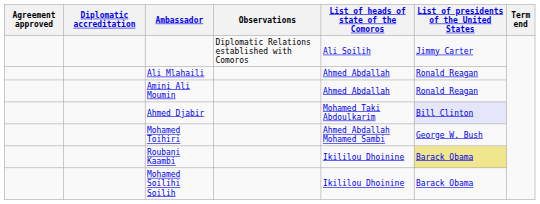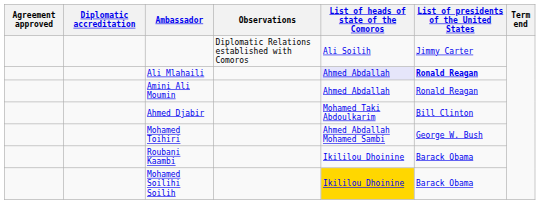(356, 73) no background -> (356, 73) lavender background
(447, 73) normal -> (447, 73) bold
(445, 113) lavender background -> (445, 113) no background
(445, 157) khaki background -> (445, 157) no background
(364, 184) no background -> (364, 184) gold background
